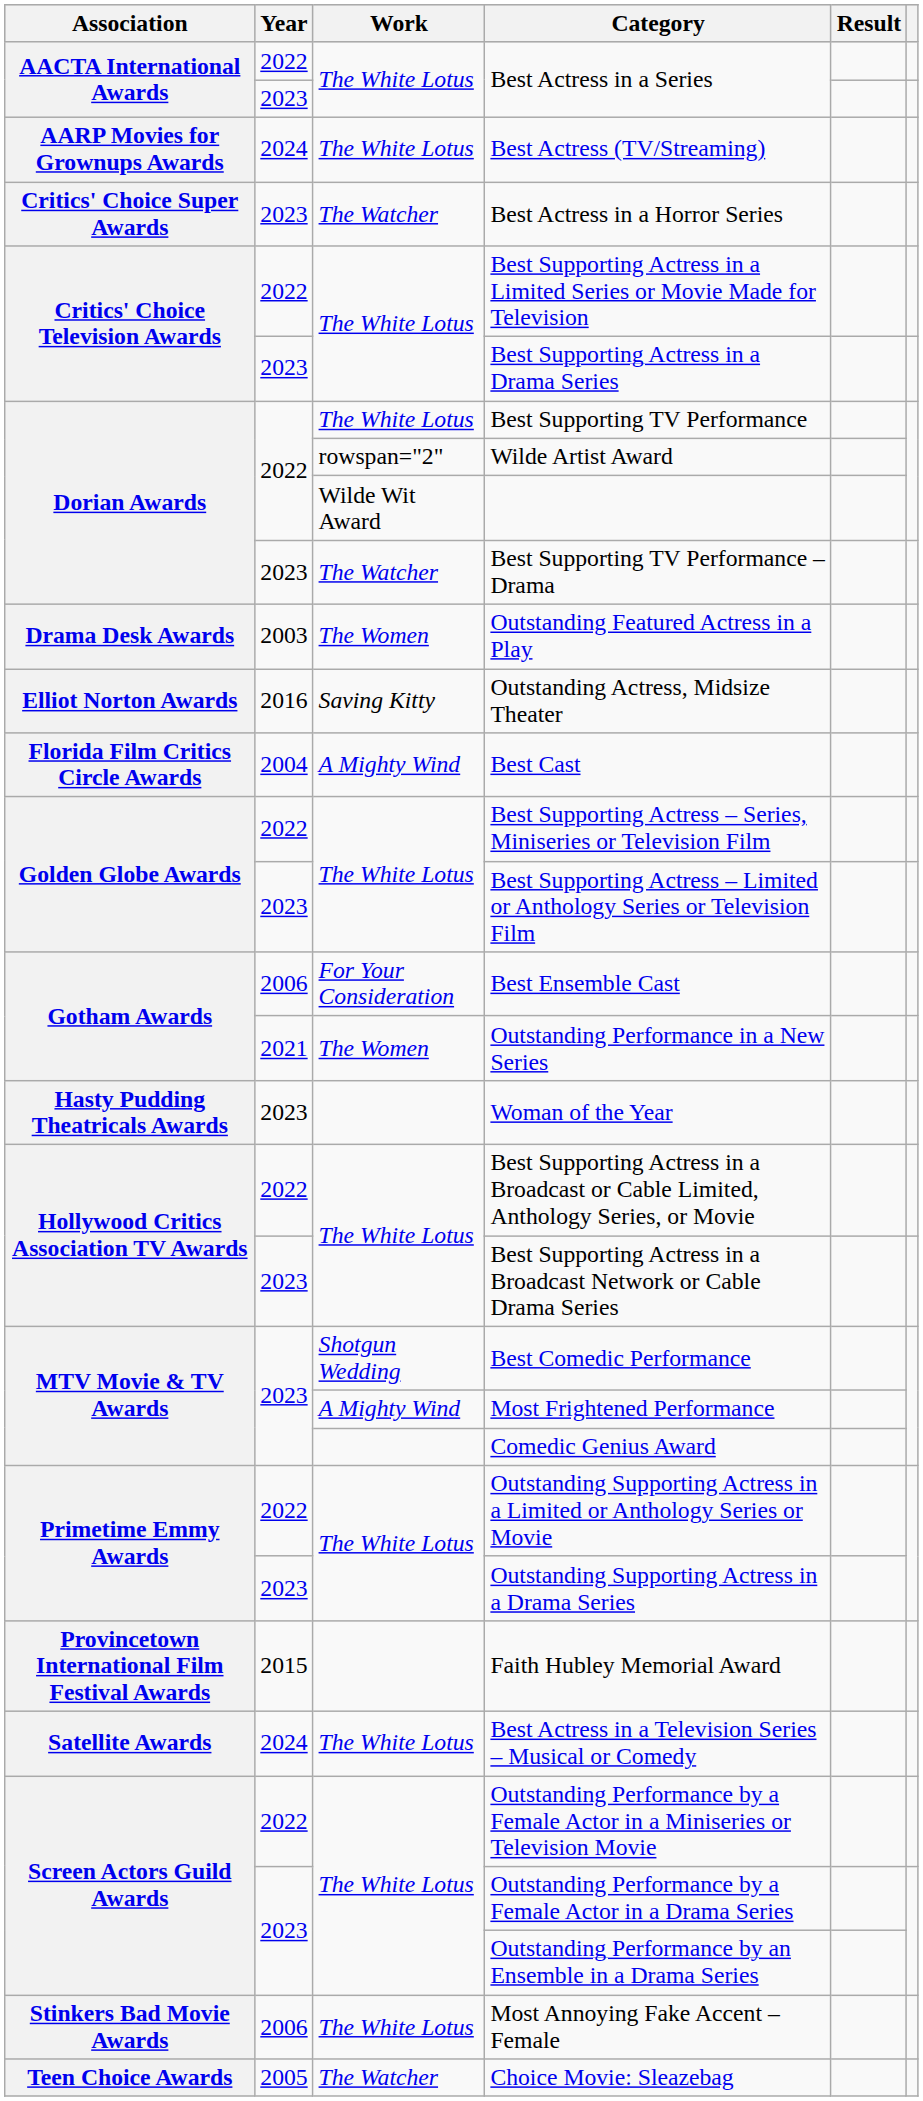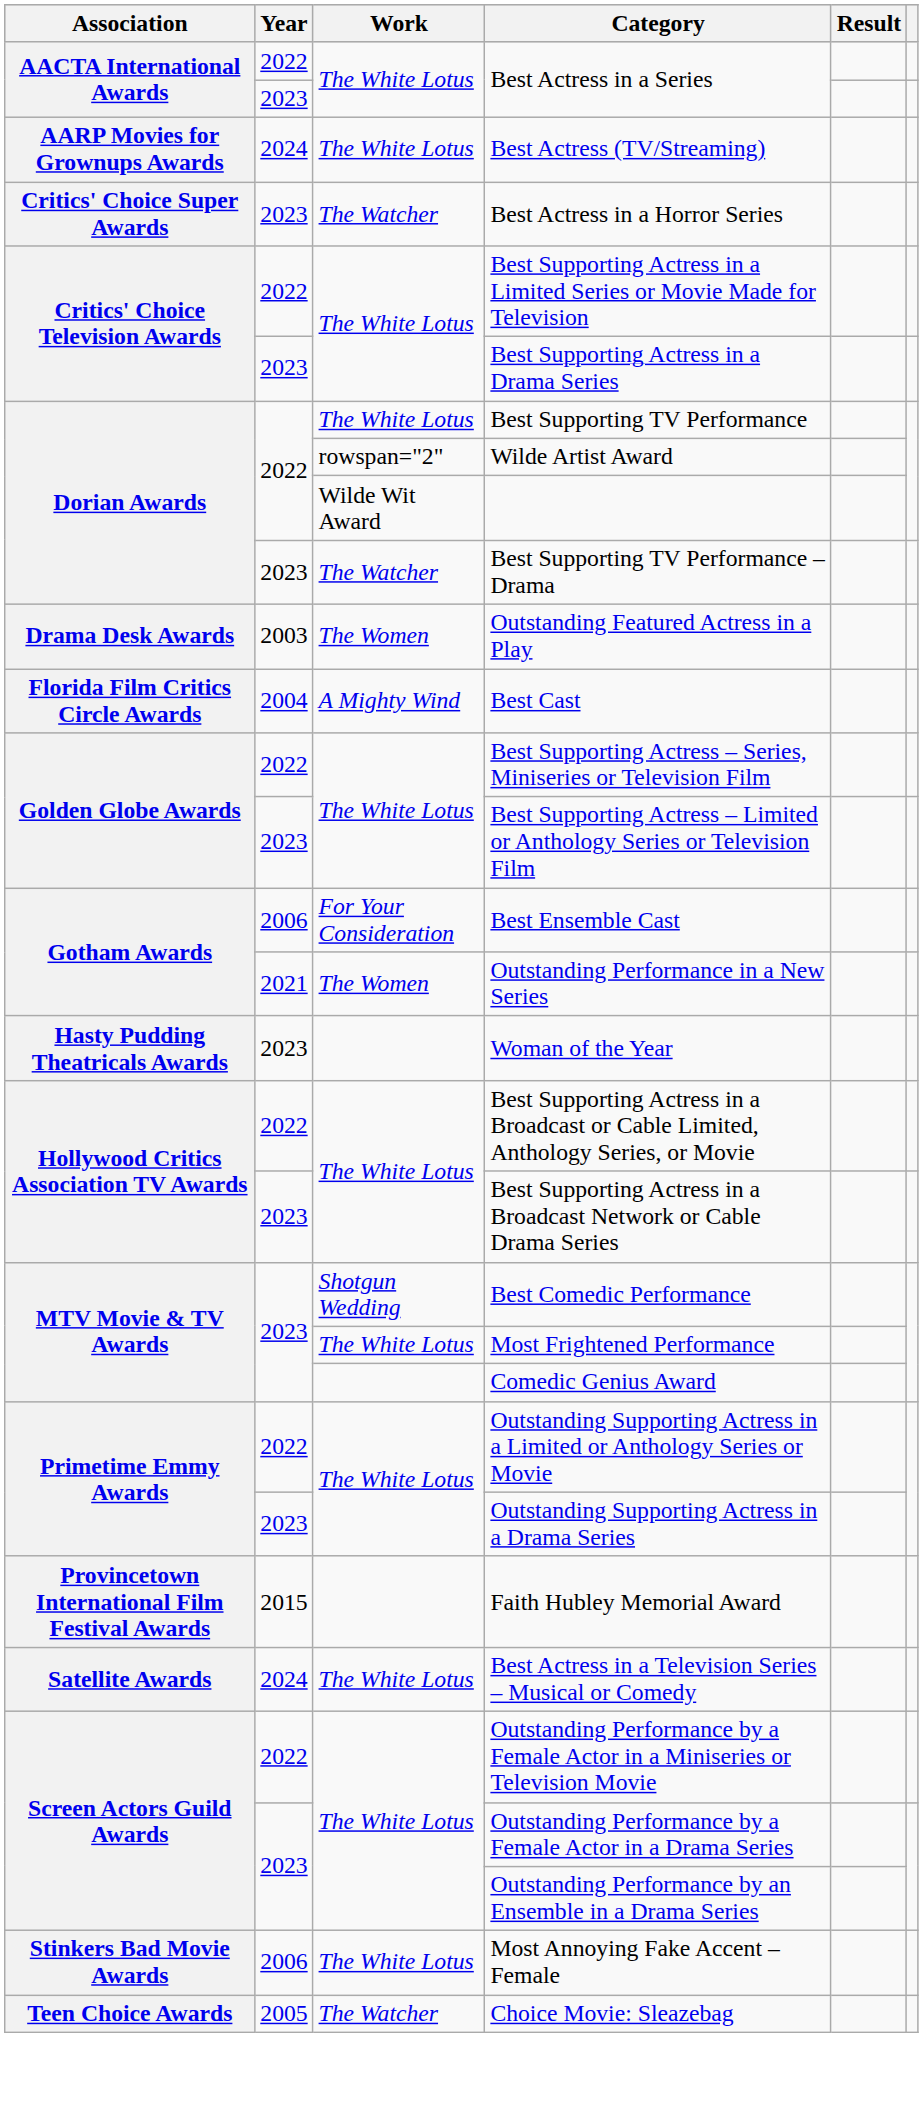- row: (284, 700)
(389, 1408) A Mighty Wind -> (396, 1344) The White Lotus
